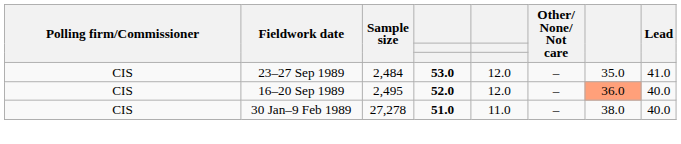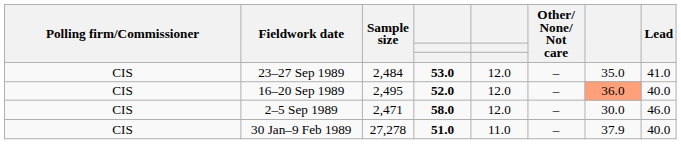+ row: (301, 110)
(613, 110) 38.0 -> (613, 129) 37.9
